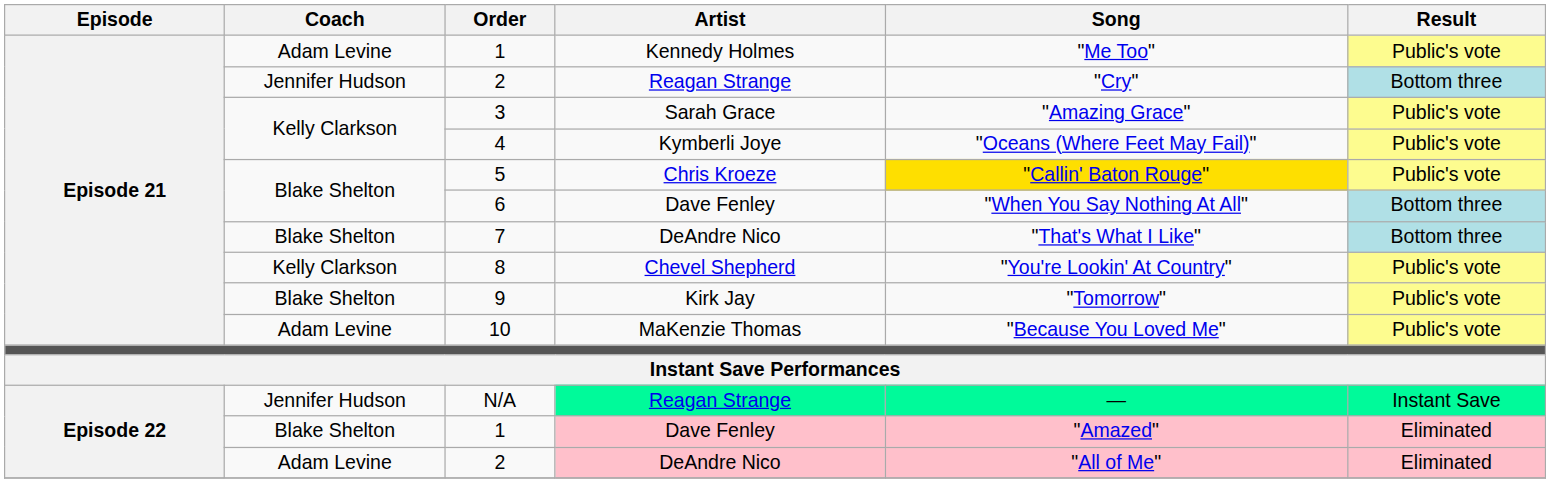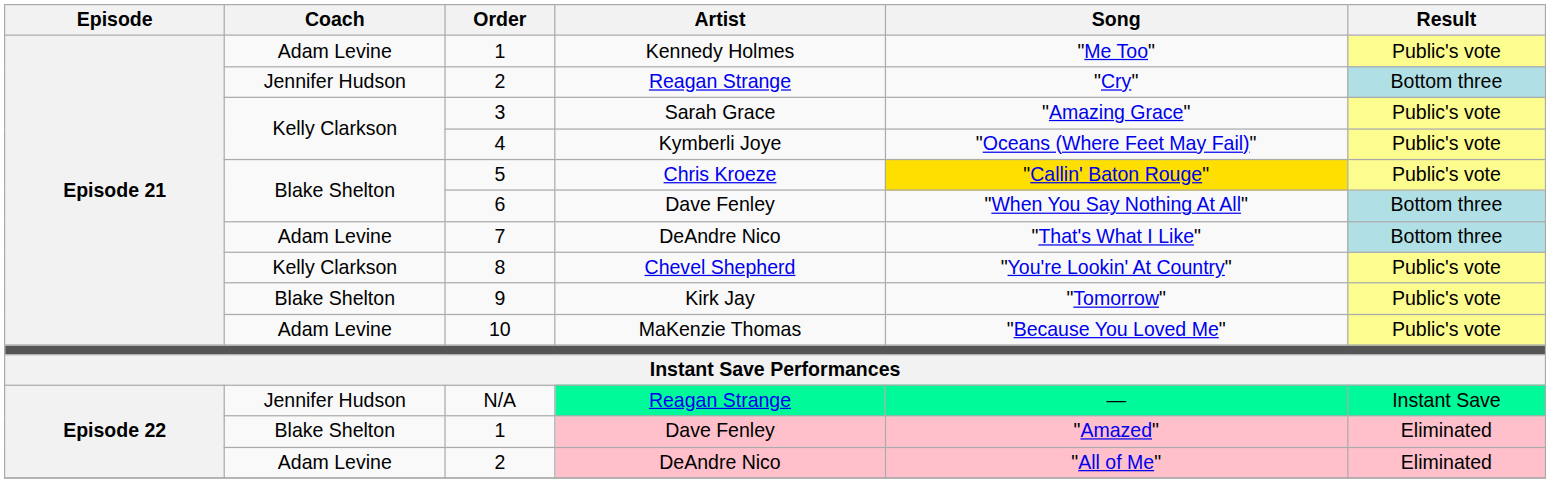(335, 236) Blake Shelton -> (335, 236) Adam Levine
